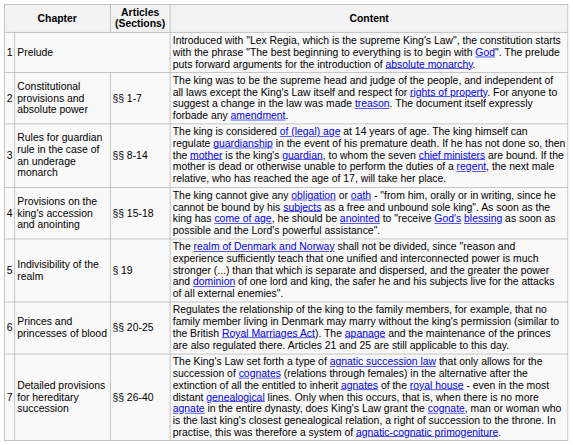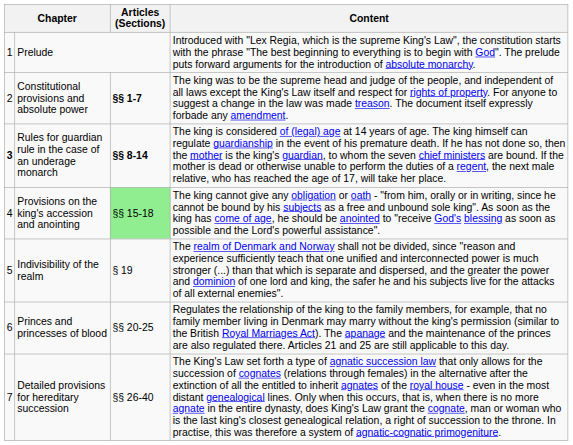(127, 98) normal -> (127, 98) bold
(10, 155) normal -> (10, 155) bold
(130, 155) normal -> (130, 155) bold
(133, 213) no background -> (133, 213) lightgreen background
